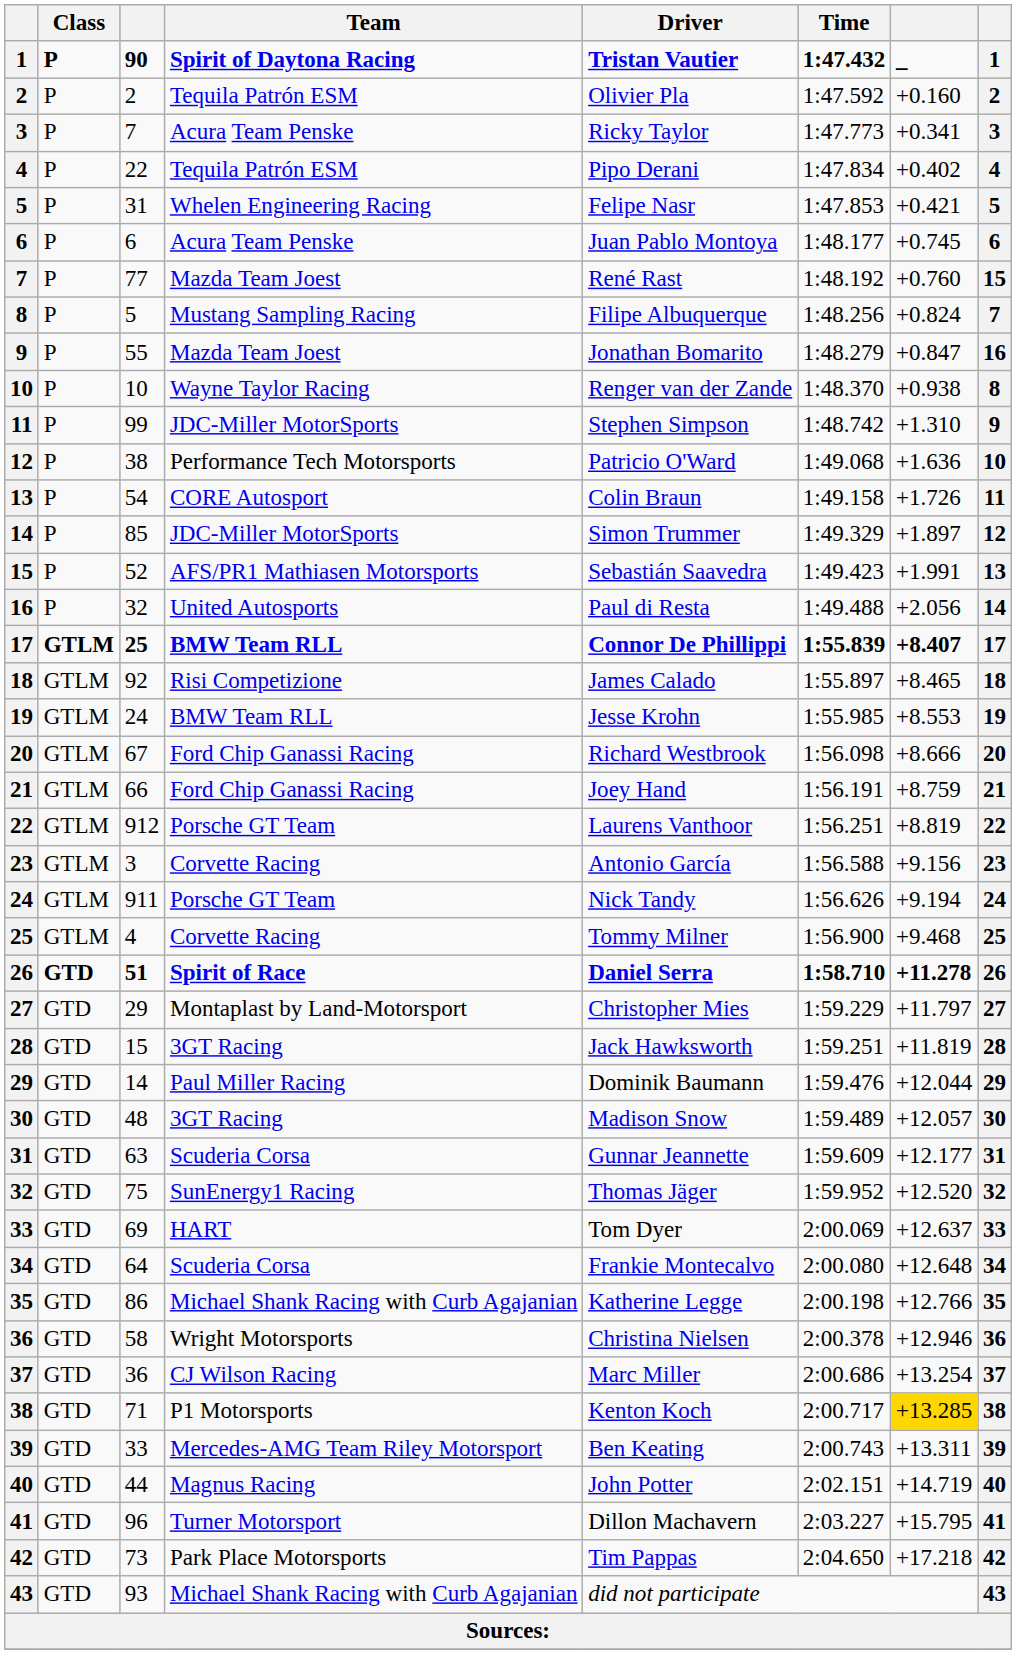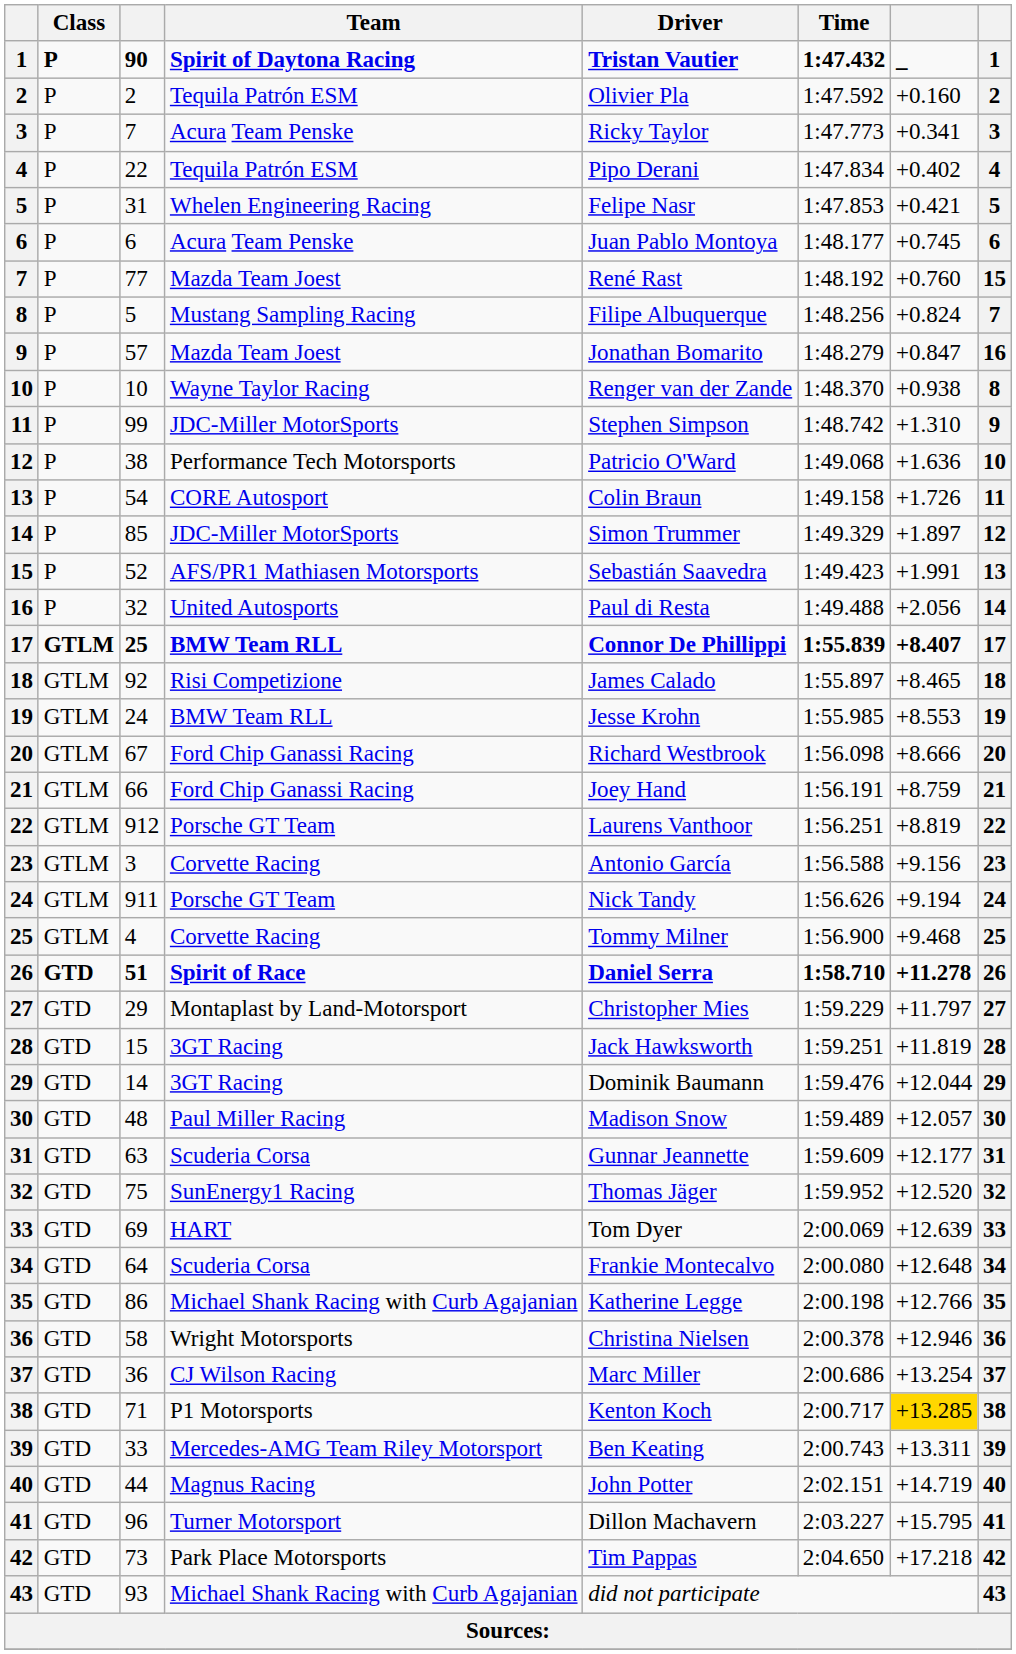(136, 351) 55 -> (136, 351) 57
(258, 1082) Paul Miller Racing -> (226, 1082) 3GT Racing
(226, 1118) 3GT Racing -> (258, 1118) Paul Miller Racing
(934, 1228) +12.637 -> (934, 1228) +12.639
